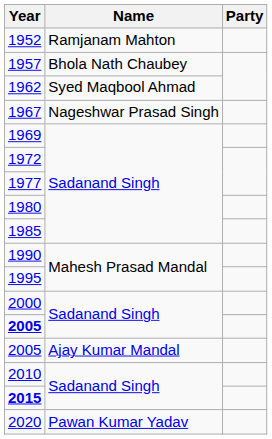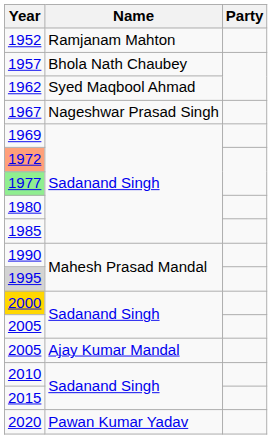(25, 159) no background -> (25, 159) lightsalmon background
(25, 183) no background -> (25, 183) lightgreen background
(25, 278) no background -> (25, 278) lightgrey background
(25, 302) no background -> (25, 302) gold background
(25, 326) bold -> (25, 326) normal
(25, 398) bold -> (25, 398) normal
